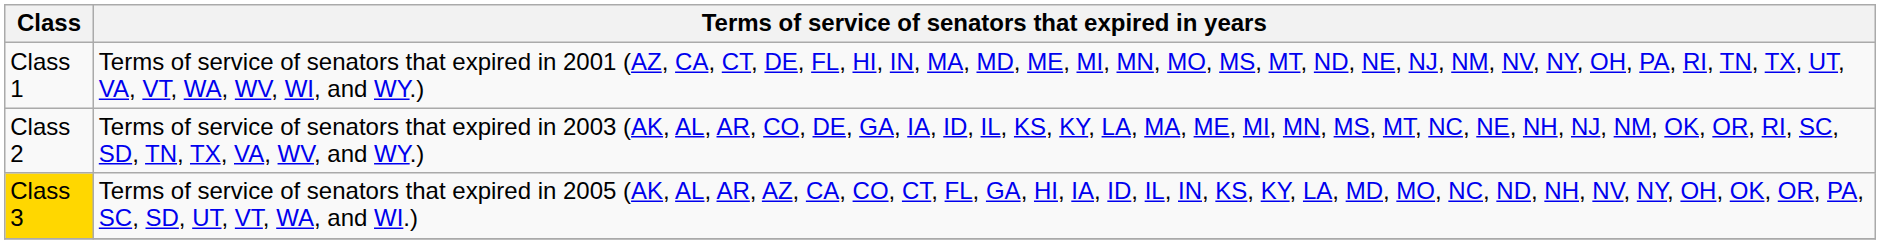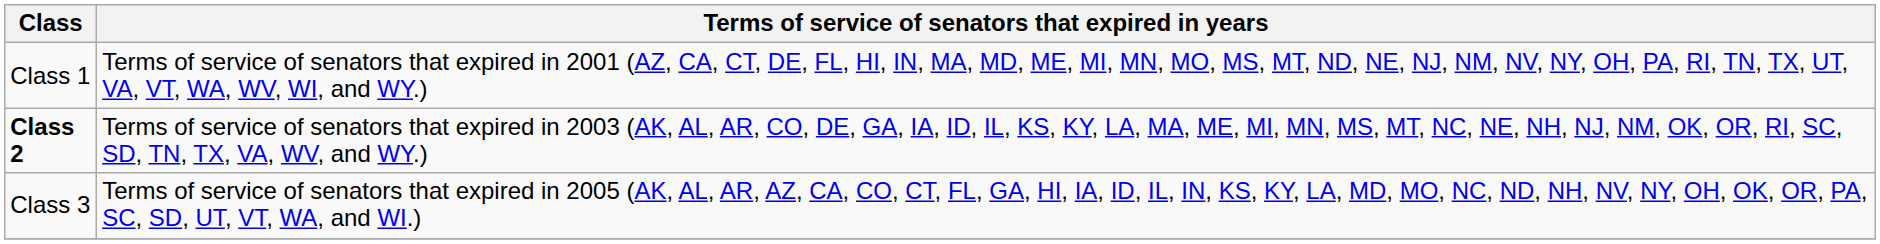(40, 140) normal -> (42, 140) bold
(40, 205) gold background -> (50, 205) no background
